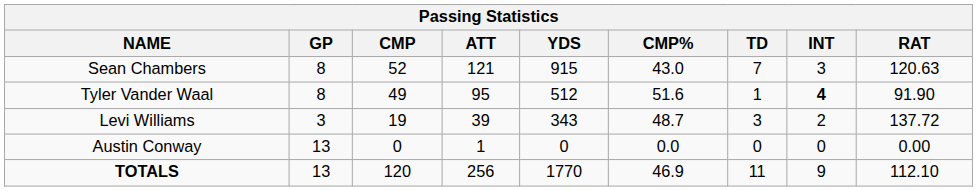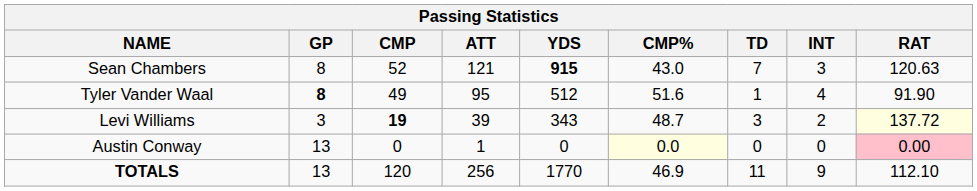(564, 69) normal -> (564, 69) bold
(321, 95) normal -> (321, 95) bold
(821, 95) bold -> (821, 95) normal
(397, 120) normal -> (397, 120) bold
(914, 120) no background -> (914, 120) lightyellow background
(668, 146) no background -> (668, 146) lightyellow background
(914, 146) no background -> (914, 146) pink background
